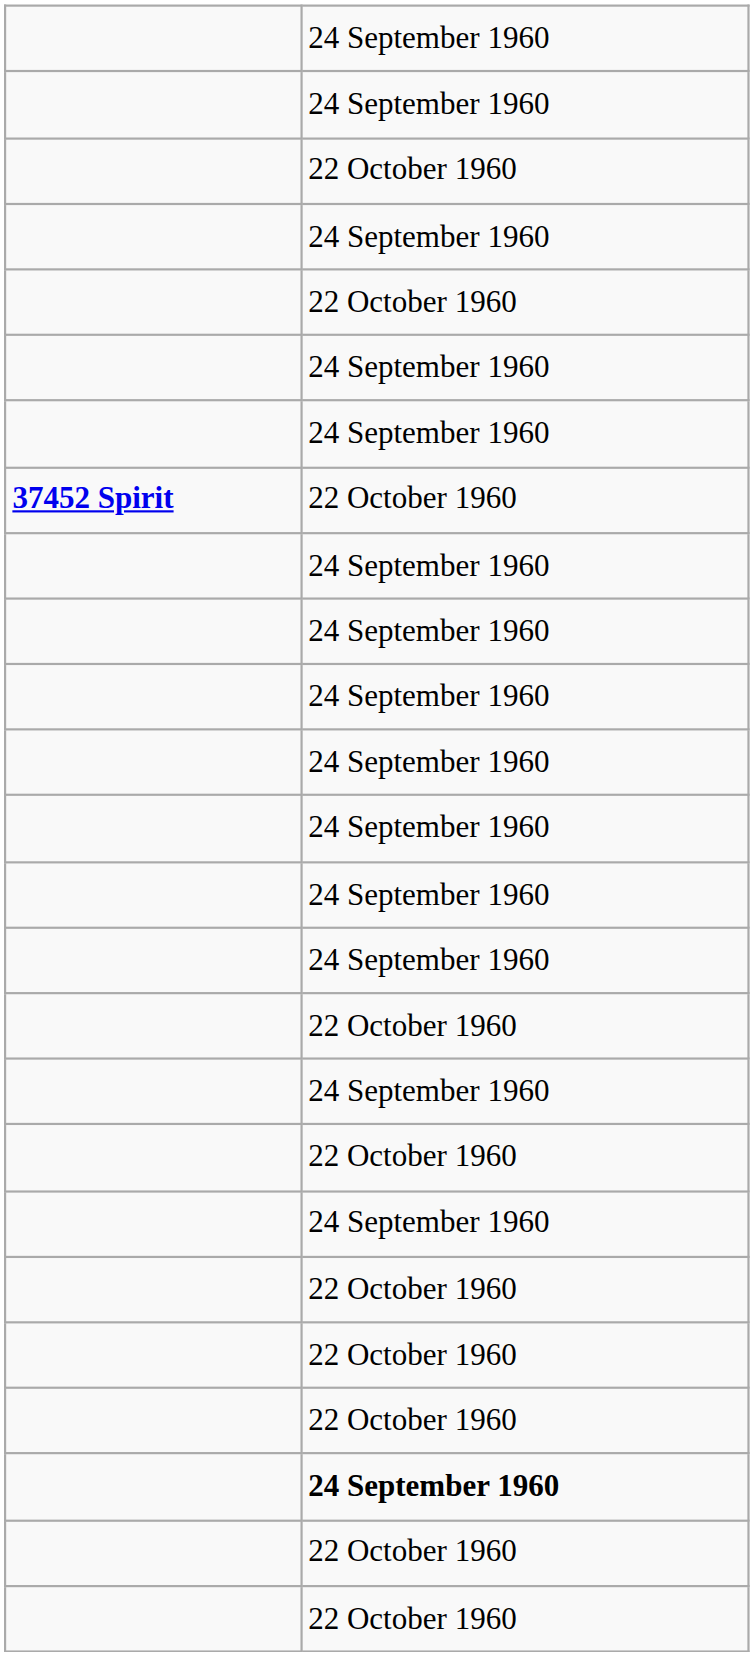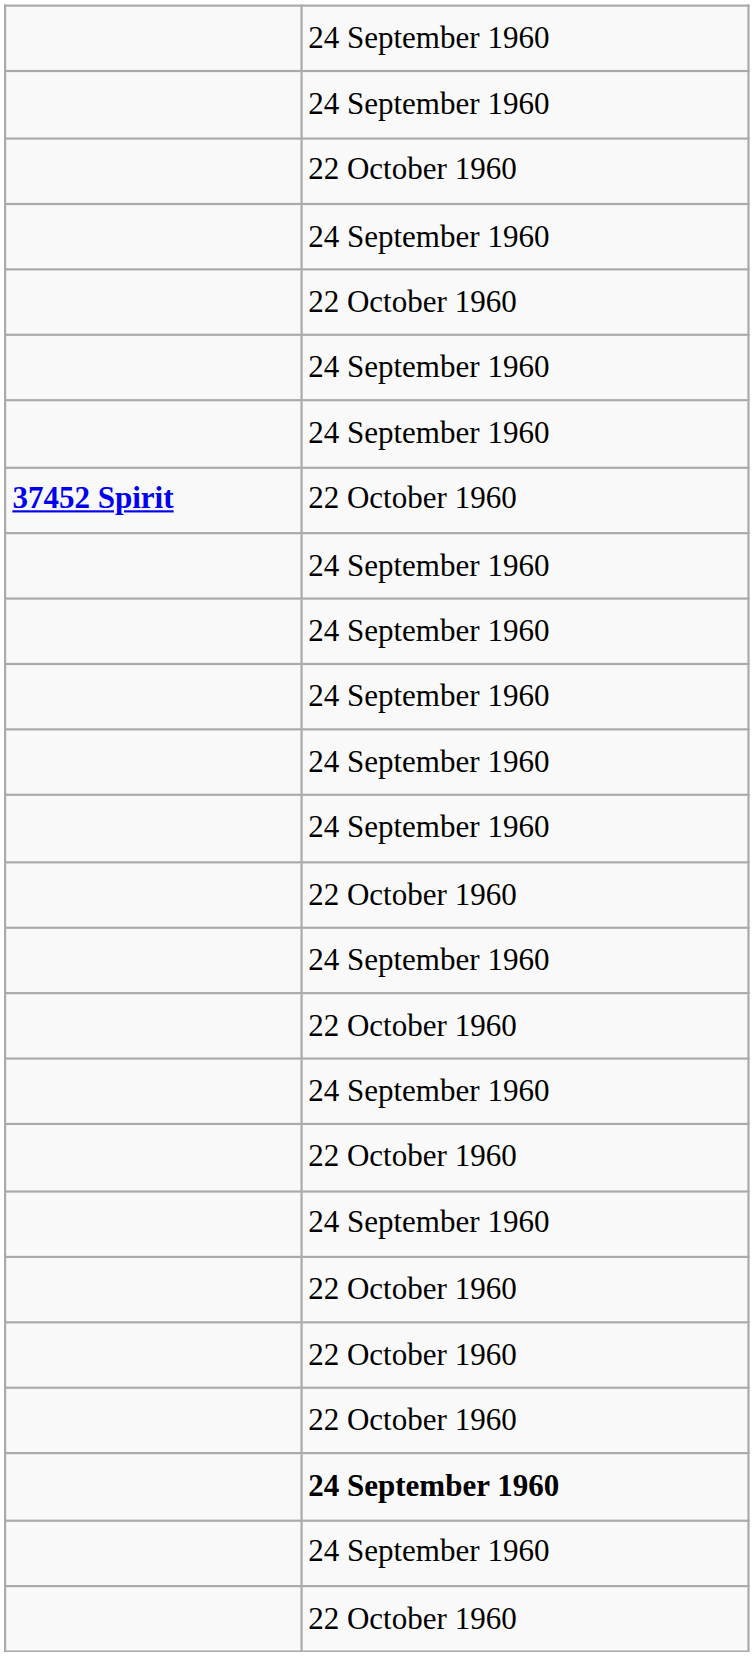(429, 893) 24 September 1960 -> (412, 893) 22 October 1960
(412, 1551) 22 October 1960 -> (429, 1551) 24 September 1960
